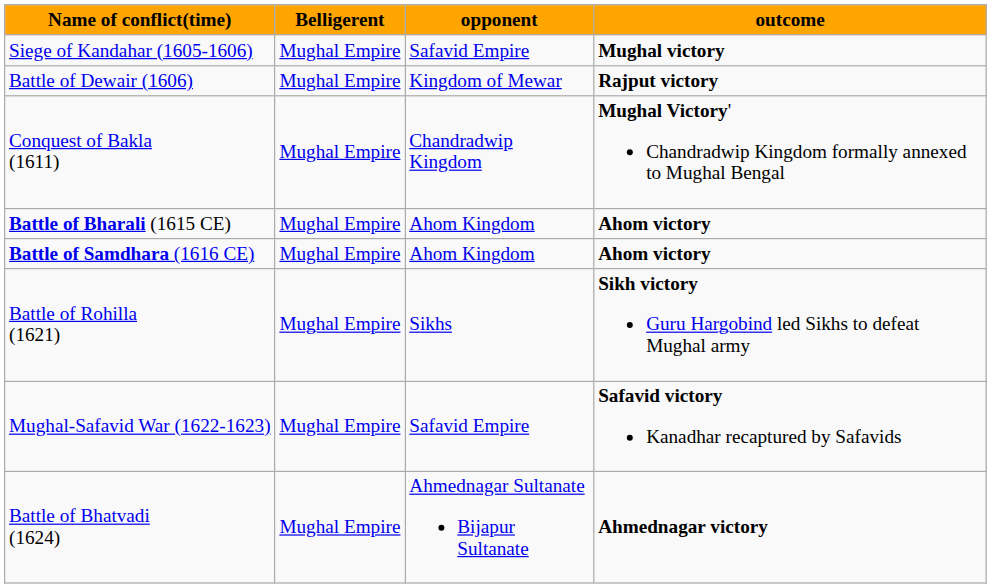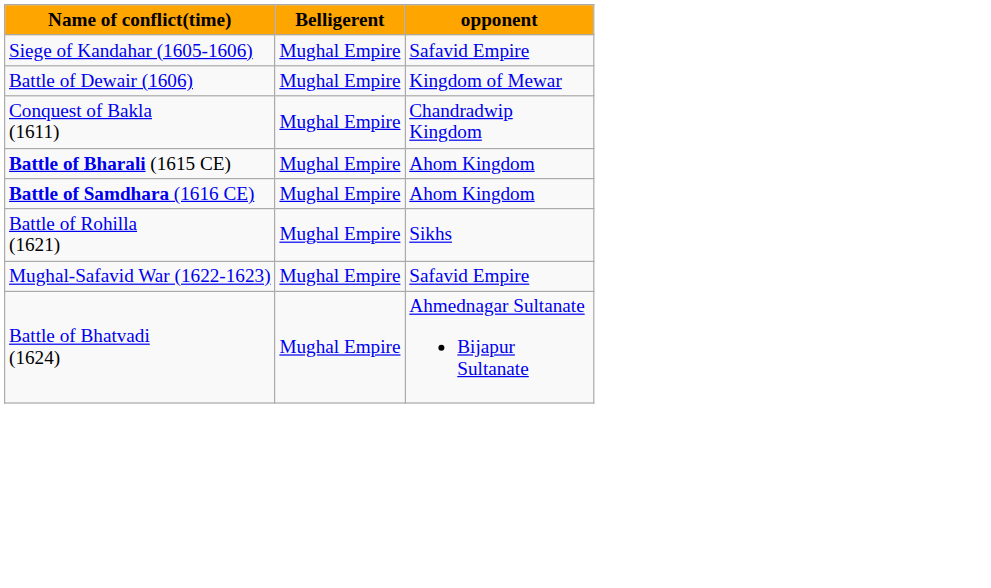- column: (790, 19)
